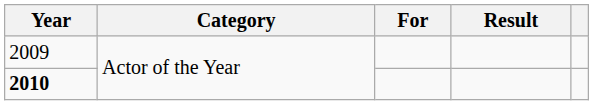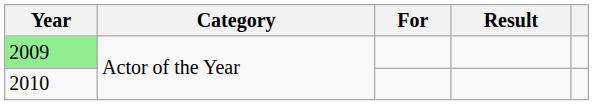(29, 52) no background -> (29, 52) lightgreen background
(29, 83) bold -> (29, 83) normal
